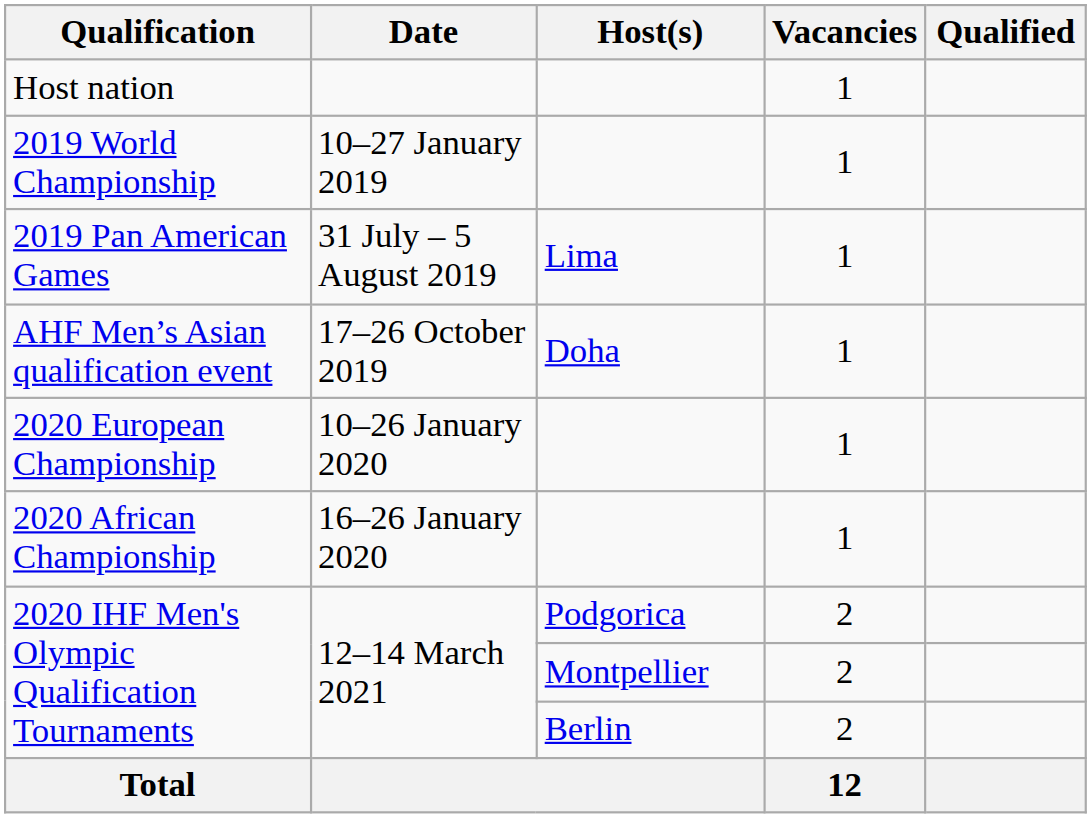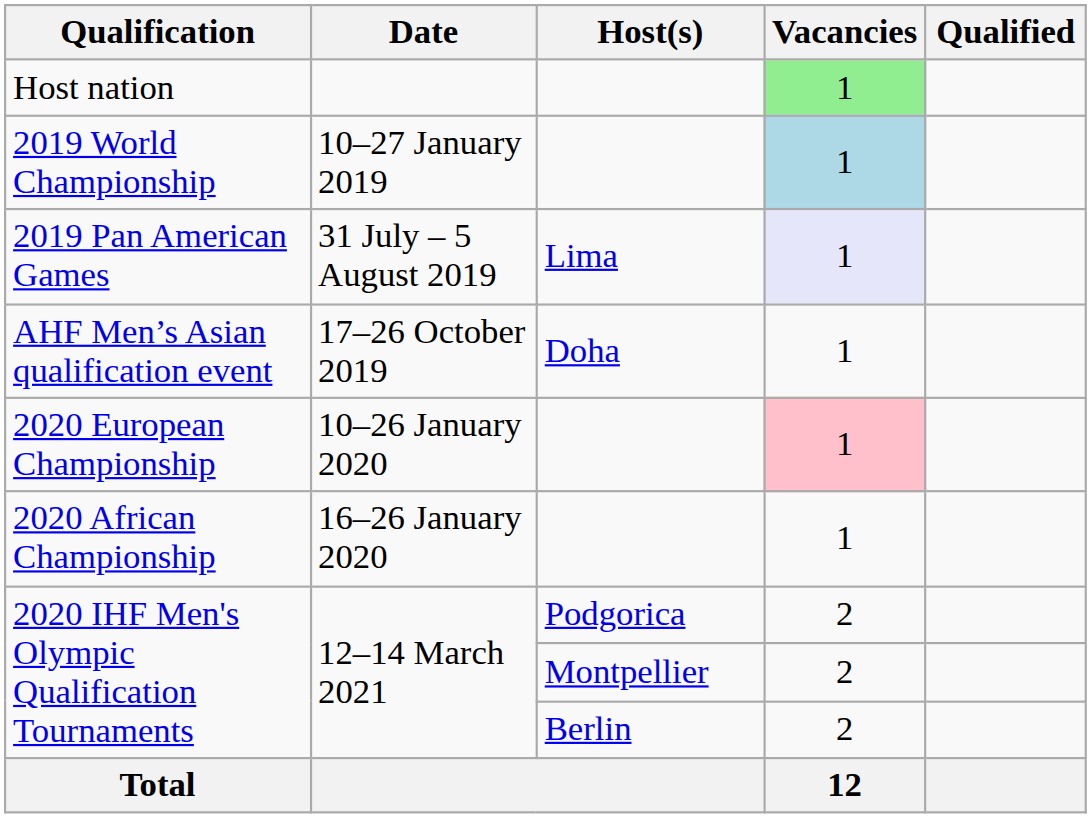(845, 87) no background -> (845, 87) lightgreen background
(845, 161) no background -> (845, 161) lightblue background
(845, 255) no background -> (845, 255) lavender background
(845, 444) no background -> (845, 444) pink background
